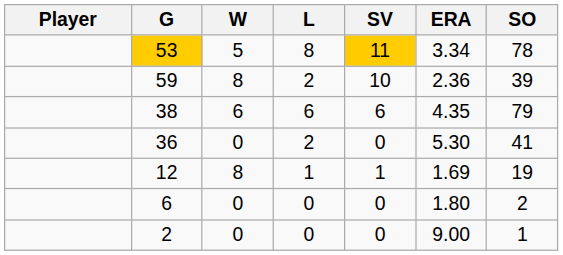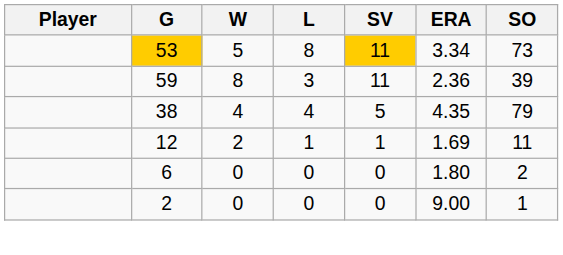(522, 50) 78 -> (522, 50) 73
(309, 81) 2 -> (309, 81) 3
(380, 81) 10 -> (380, 81) 11
(238, 111) 6 -> (238, 111) 4
(309, 111) 6 -> (309, 111) 4
(380, 111) 6 -> (380, 111) 5
- row: (167, 142)
(238, 173) 8 -> (238, 142) 2
(522, 173) 19 -> (522, 142) 11
